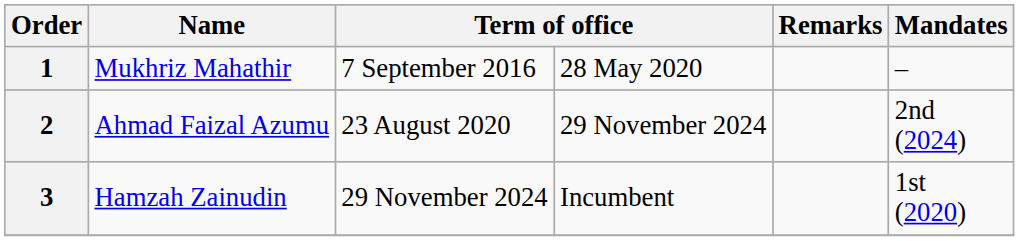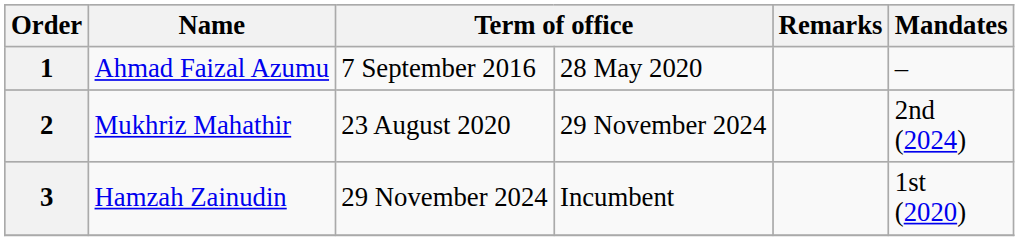(193, 68) Mukhriz Mahathir -> (212, 68) Ahmad Faizal Azumu
(212, 125) Ahmad Faizal Azumu -> (193, 125) Mukhriz Mahathir
